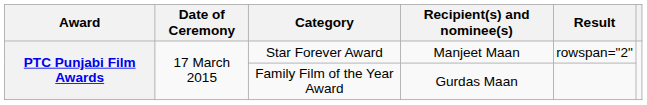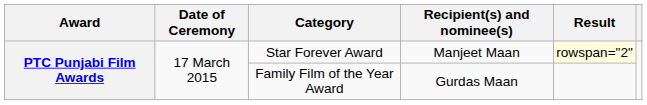(595, 52) no background -> (595, 52) lightyellow background
